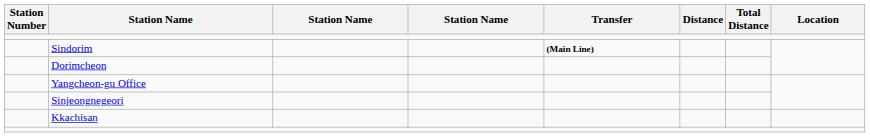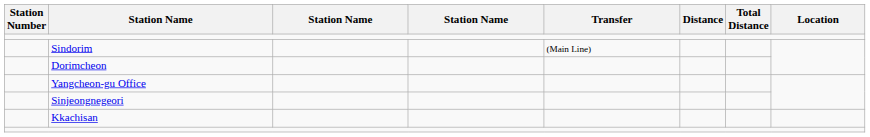(570, 48) bold -> (569, 48) normal
